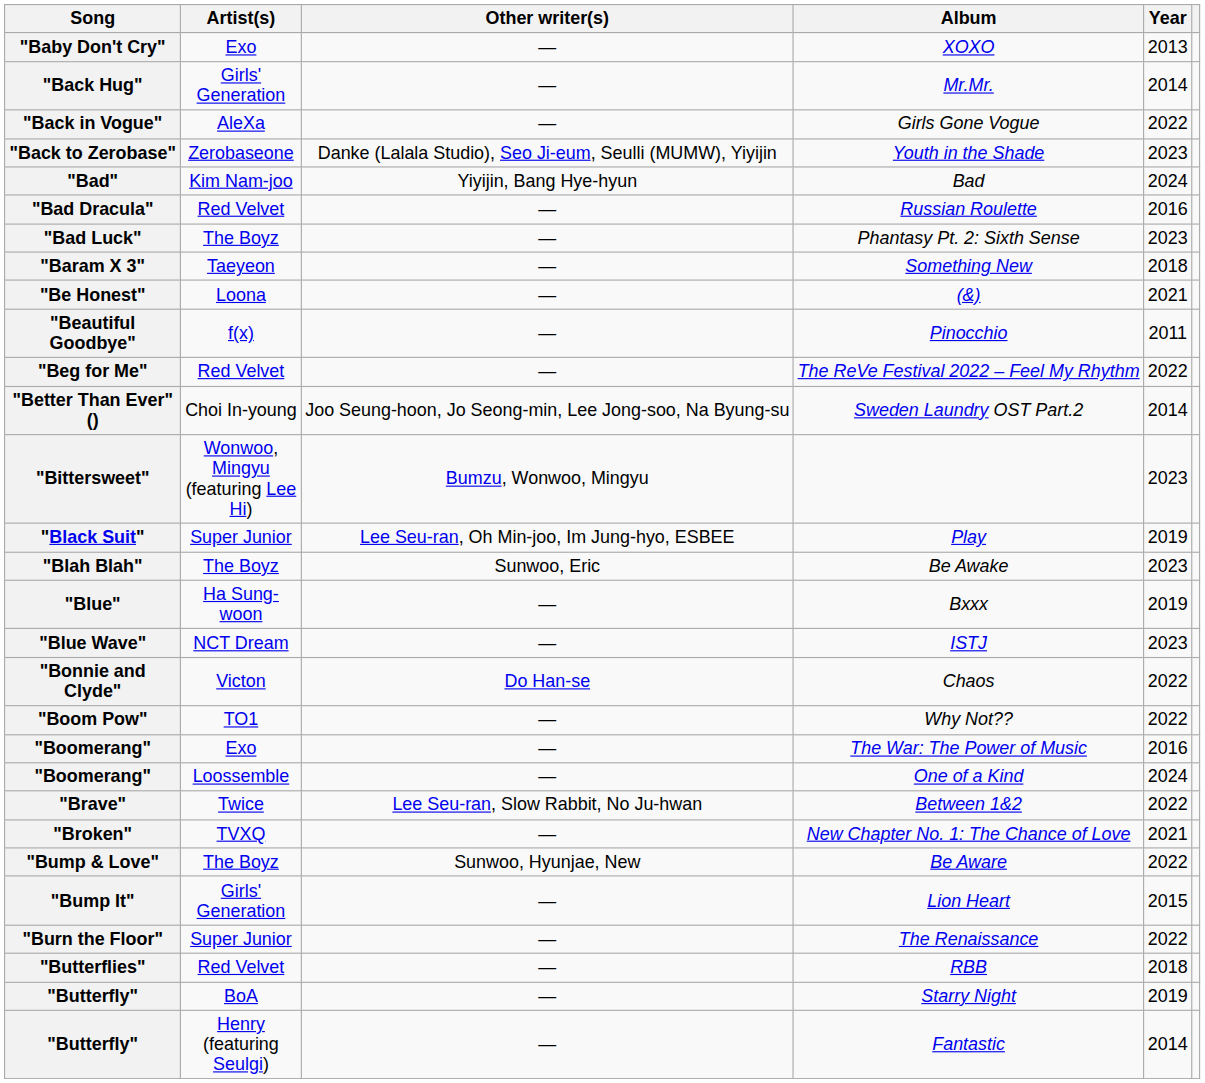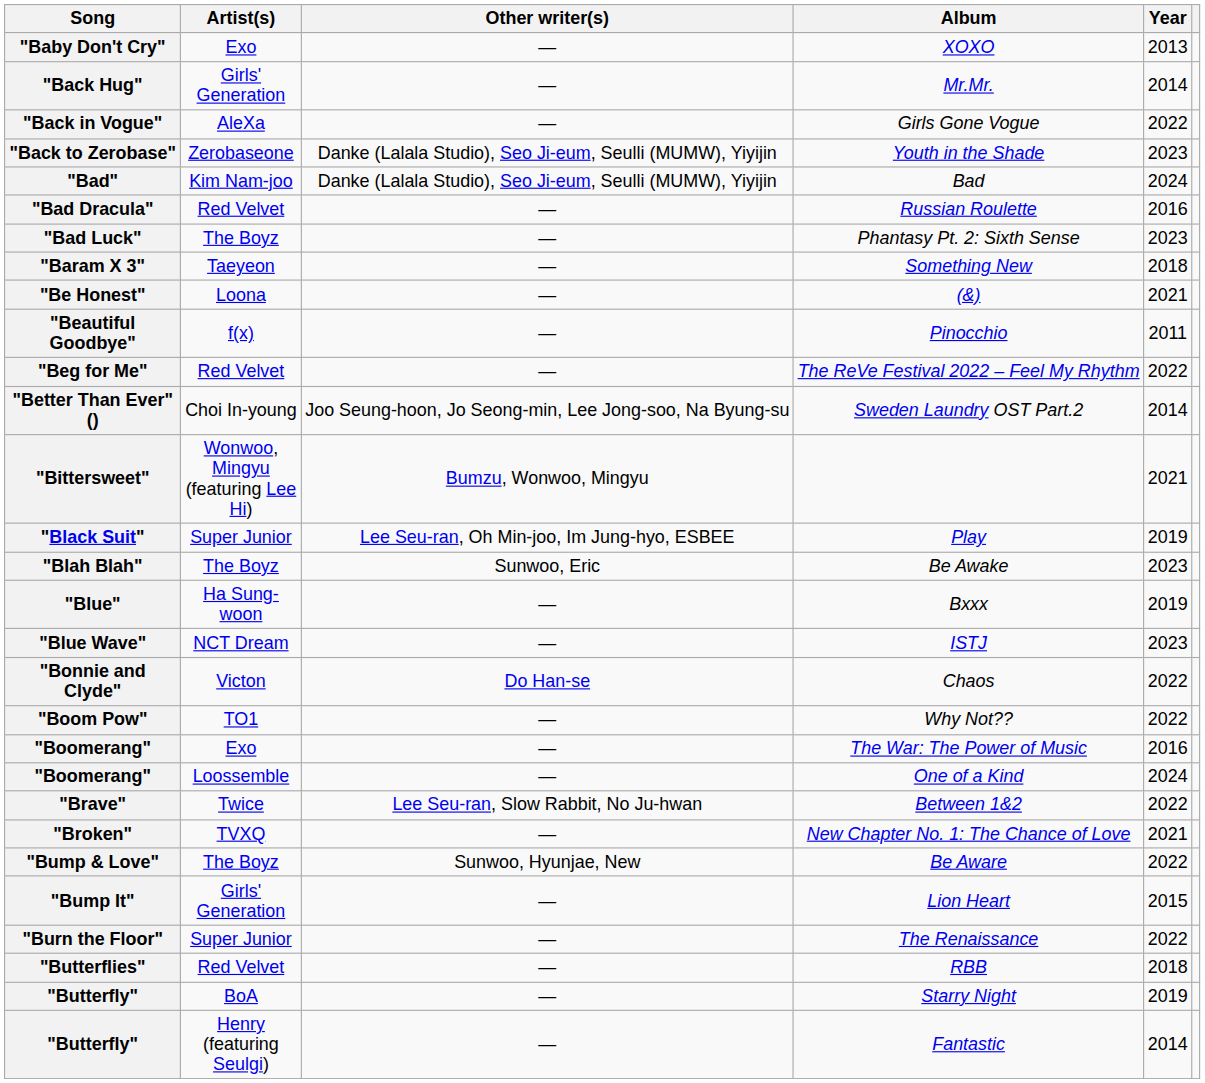(547, 180) Yiyijin, Bang Hye-hyun -> (547, 180) Danke (Lalala Studio), Seo Ji-eum, Seulli (MUMW), Yiyijin
(1168, 478) 2023 -> (1168, 478) 2021
